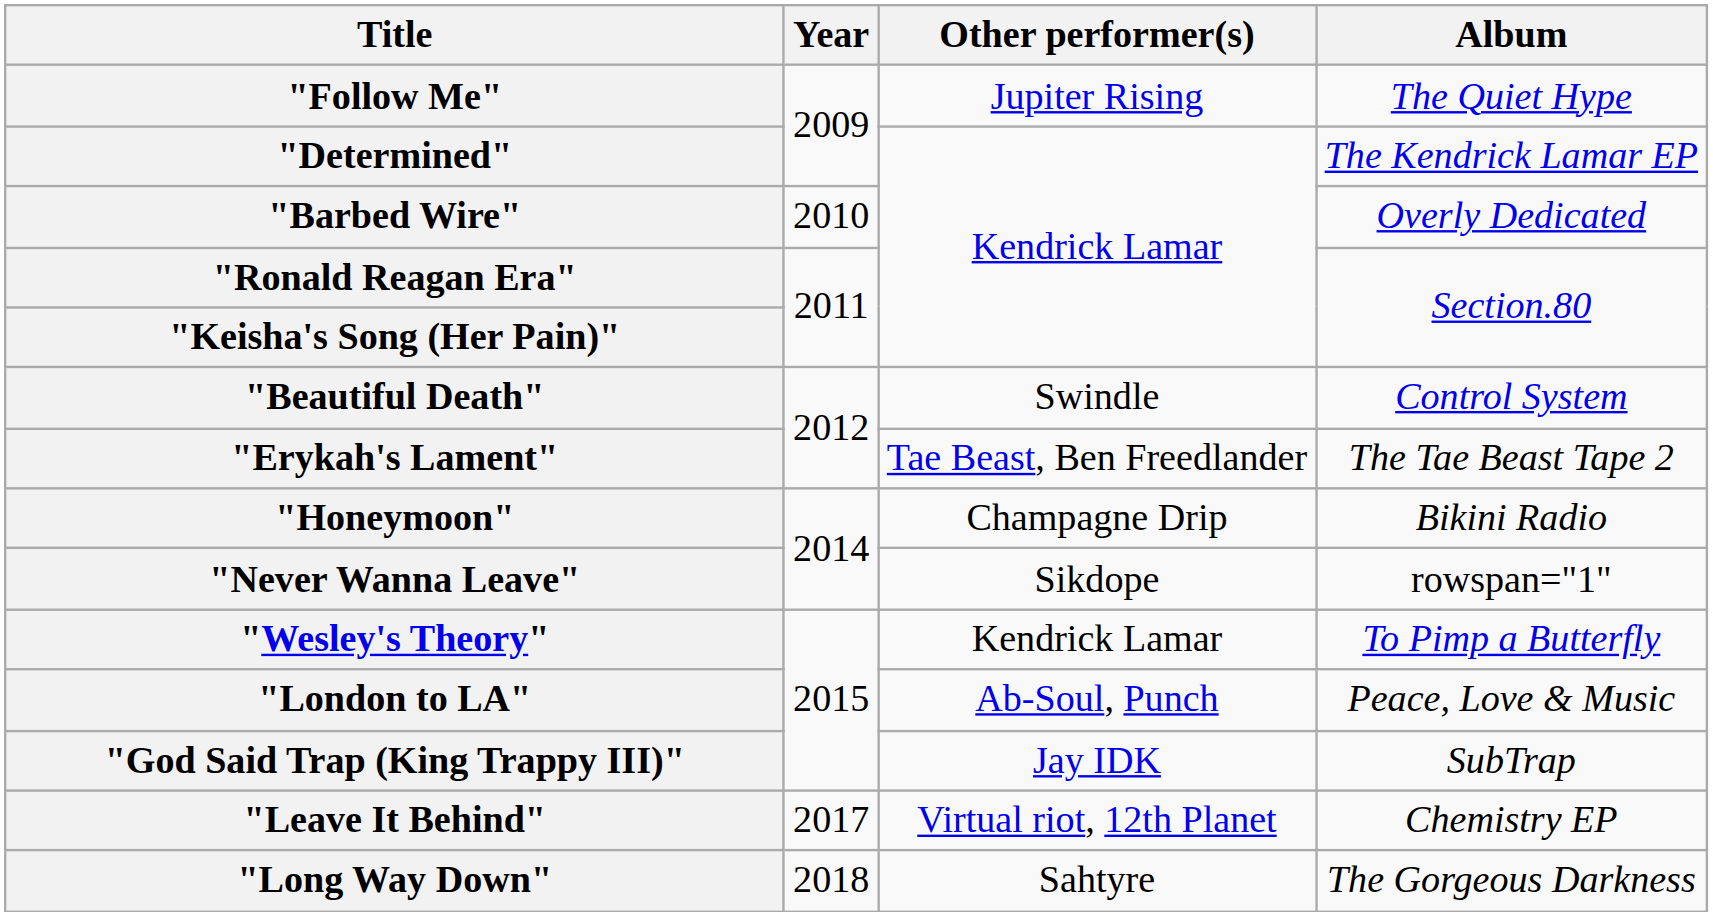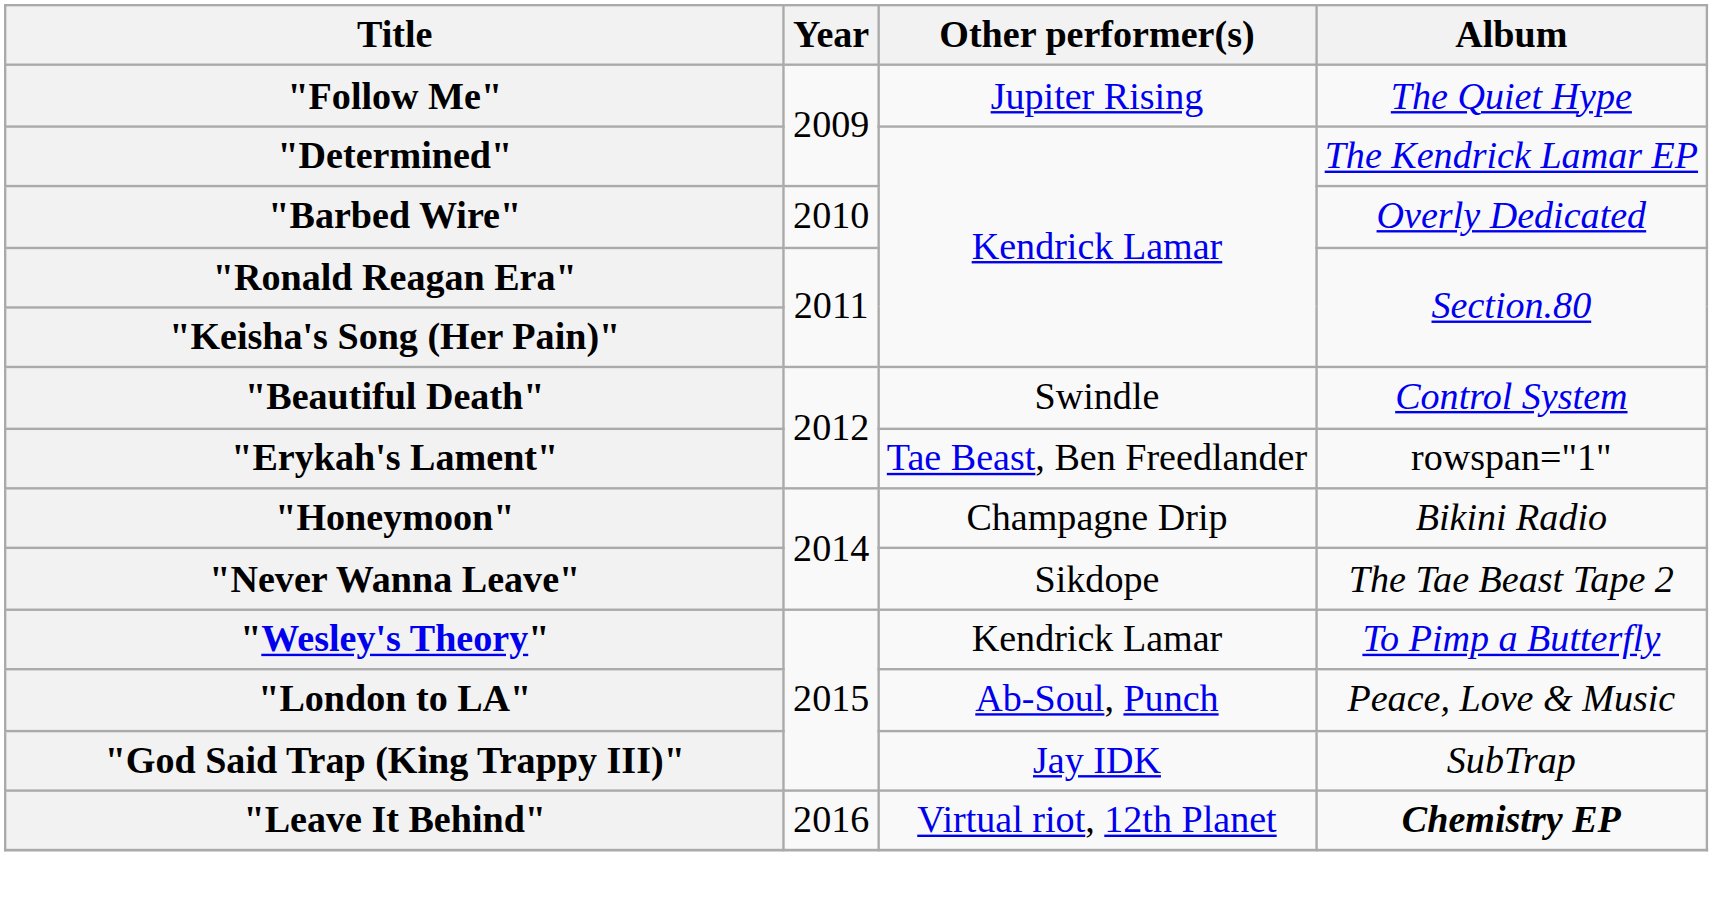(1511, 457) The Tae Beast Tape 2 -> (1511, 457) rowspan="1"
(1511, 578) rowspan="1" -> (1511, 578) The Tae Beast Tape 2
(831, 819) 2017 -> (831, 819) 2016
(1511, 819) normal -> (1511, 819) bold
- row: (395, 880)
